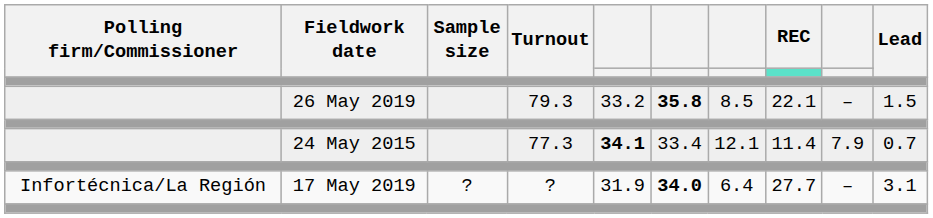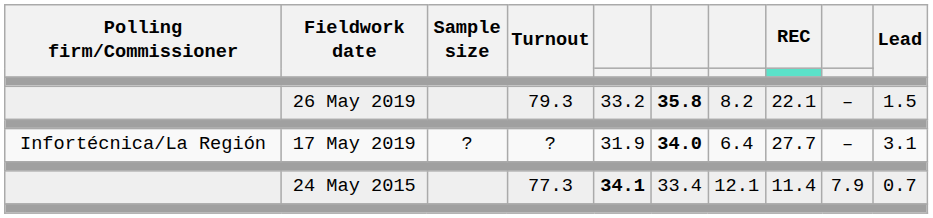(737, 103) 8.5 -> (737, 103) 8.2
rows swapped: (354, 187) <-> (354, 145)
